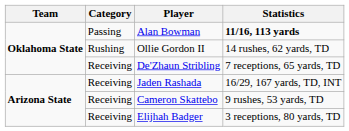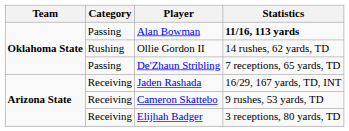(110, 65) Receiving -> (104, 65) Passing
